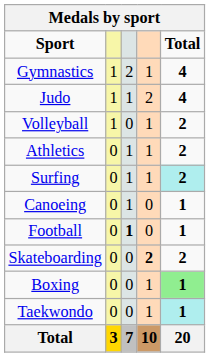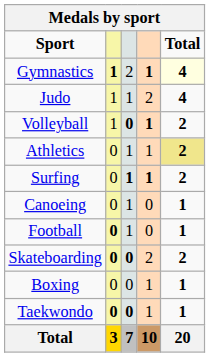(114, 70) normal -> (114, 70) bold
(149, 70) normal -> (149, 70) bold
(183, 70) no background -> (183, 70) lightyellow background
(129, 124) normal -> (129, 124) bold
(149, 124) normal -> (149, 124) bold
(183, 150) no background -> (183, 150) khaki background
(129, 177) normal -> (129, 177) bold
(149, 177) normal -> (149, 177) bold
(183, 177) paleturquoise background -> (183, 177) no background
(114, 231) normal -> (114, 231) bold
(129, 231) bold -> (129, 231) normal
(114, 257) normal -> (114, 257) bold
(129, 257) normal -> (129, 257) bold
(149, 257) bold -> (149, 257) normal
(183, 284) lightgreen background -> (183, 284) no background
(114, 311) normal -> (114, 311) bold
(129, 311) normal -> (129, 311) bold
(183, 311) paleturquoise background -> (183, 311) no background
